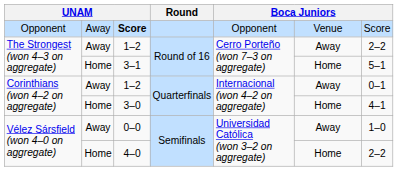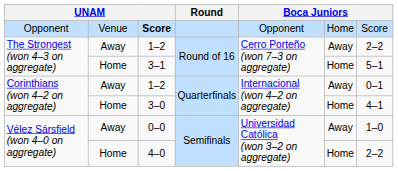(98, 28) Away -> (113, 28) Venue
(328, 28) Venue -> (340, 28) Home
